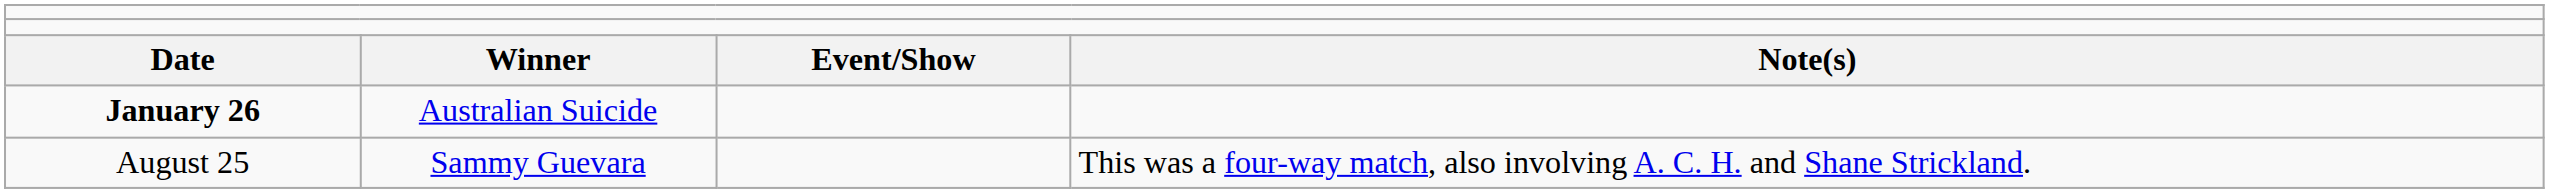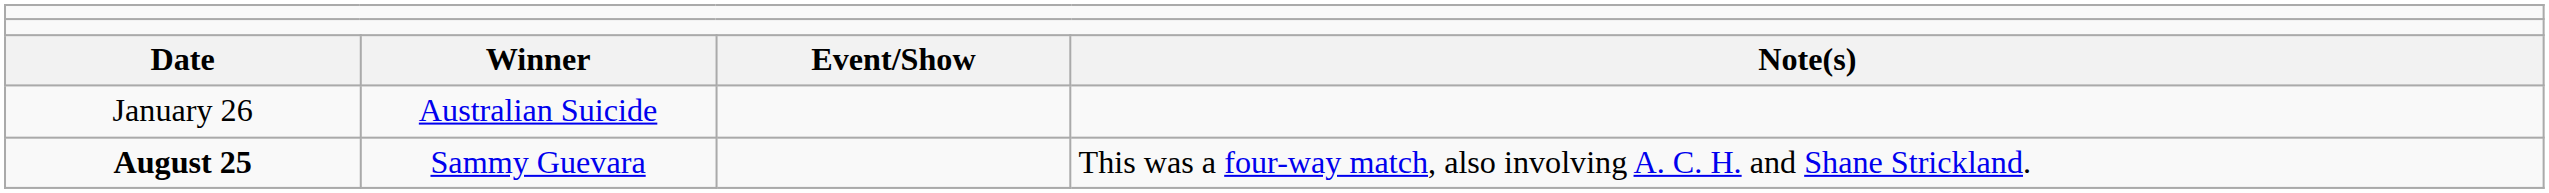(183, 110) bold -> (183, 110) normal
(183, 161) normal -> (183, 161) bold
